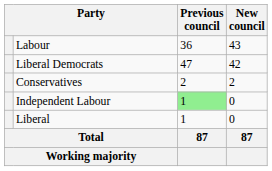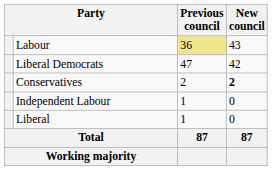(186, 45) no background -> (186, 45) khaki background
(232, 82) normal -> (232, 82) bold
(183, 100) lightgreen background -> (183, 100) no background
